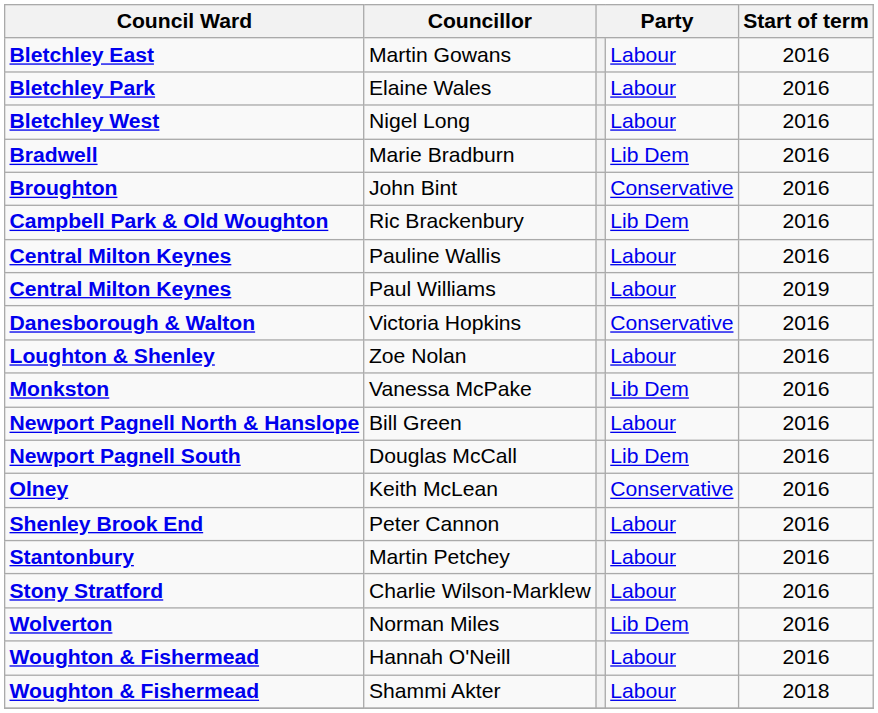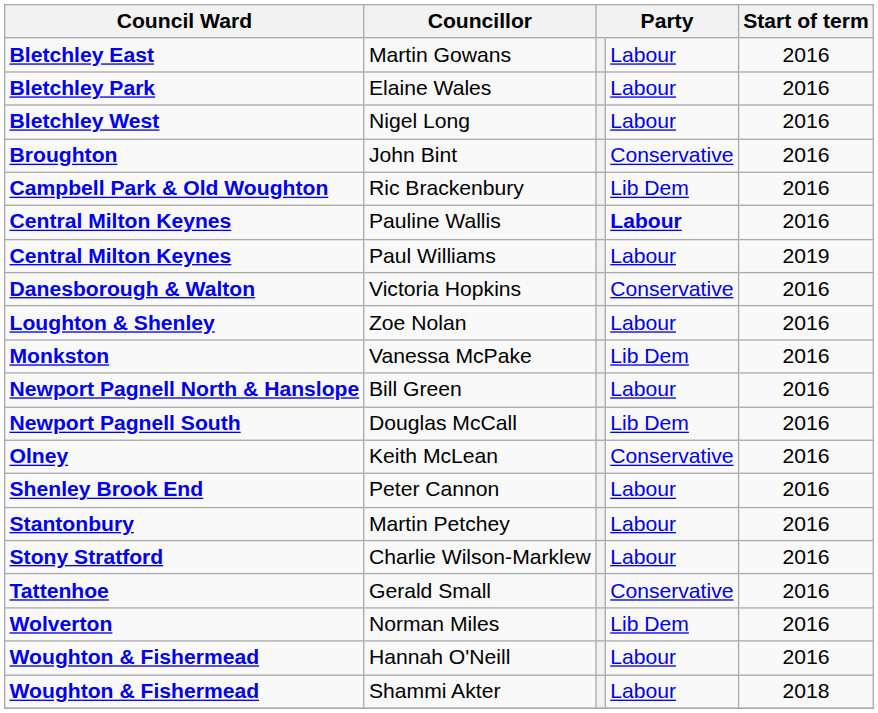- row: (442, 155)
(643, 255) normal -> (646, 222) bold
+ row: (430, 590)
